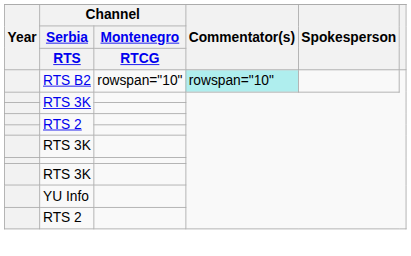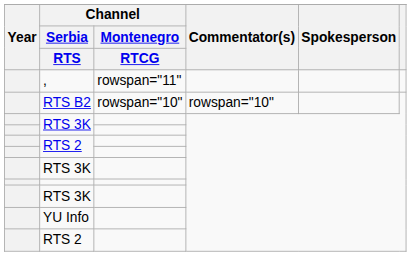+ row: (45, 80)
(231, 80) paleturquoise background -> (231, 102) no background
